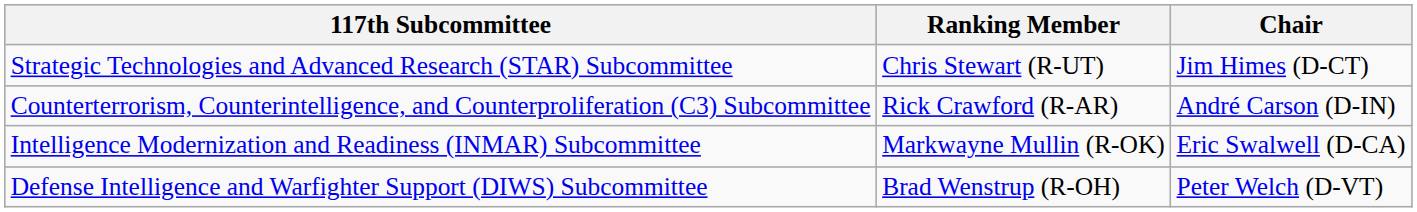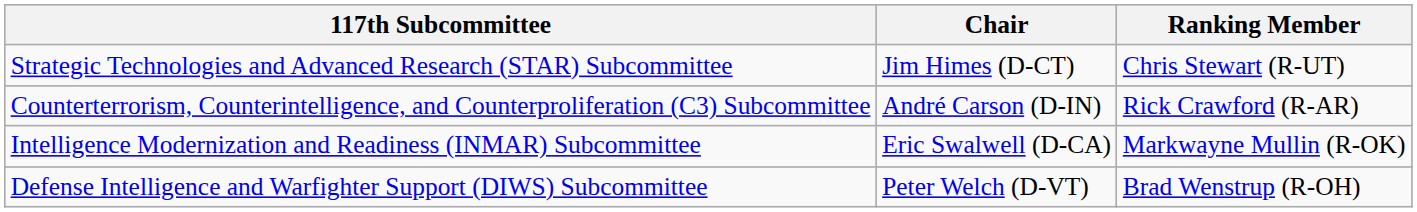columns swapped: (1291, 24) <-> (1023, 24)
